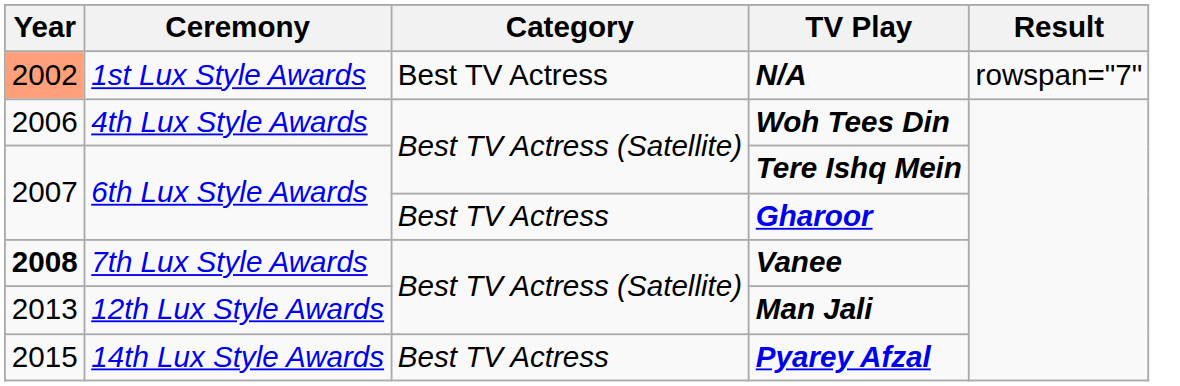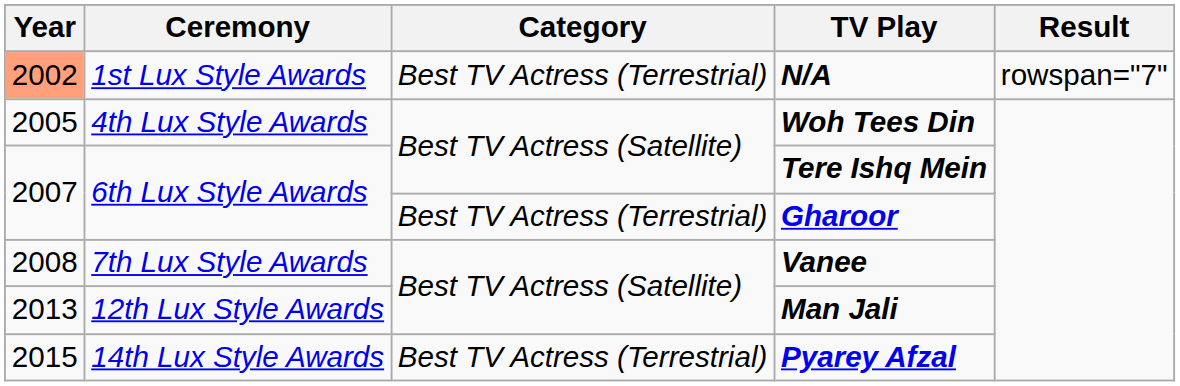(503, 74) Best TV Actress -> (583, 74) Best TV Actress (Terrestrial)
(45, 121) 2006 -> (45, 121) 2005
(503, 215) Best TV Actress -> (583, 215) Best TV Actress (Terrestrial)
(45, 262) bold -> (45, 262) normal
(503, 356) Best TV Actress -> (583, 356) Best TV Actress (Terrestrial)
